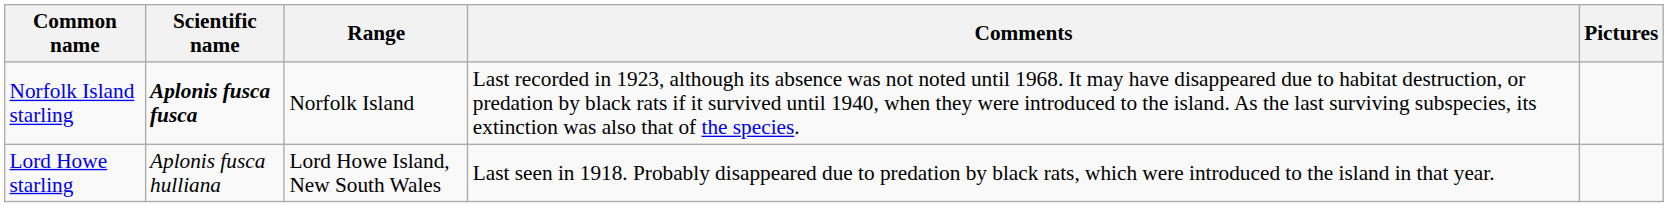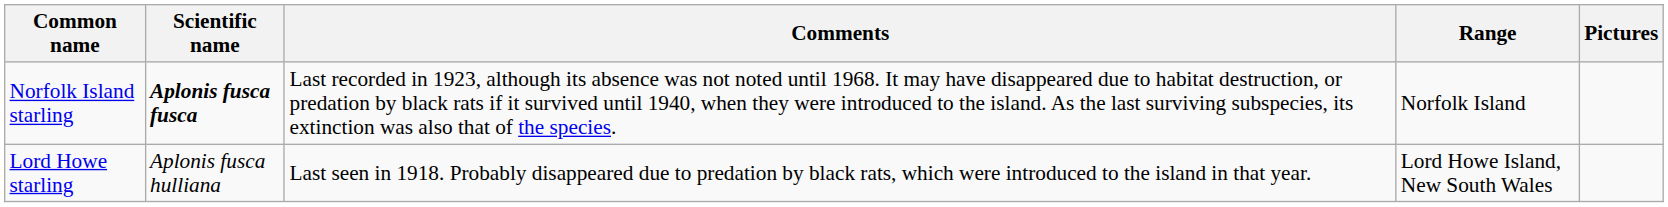columns swapped: (376, 33) <-> (1024, 33)
